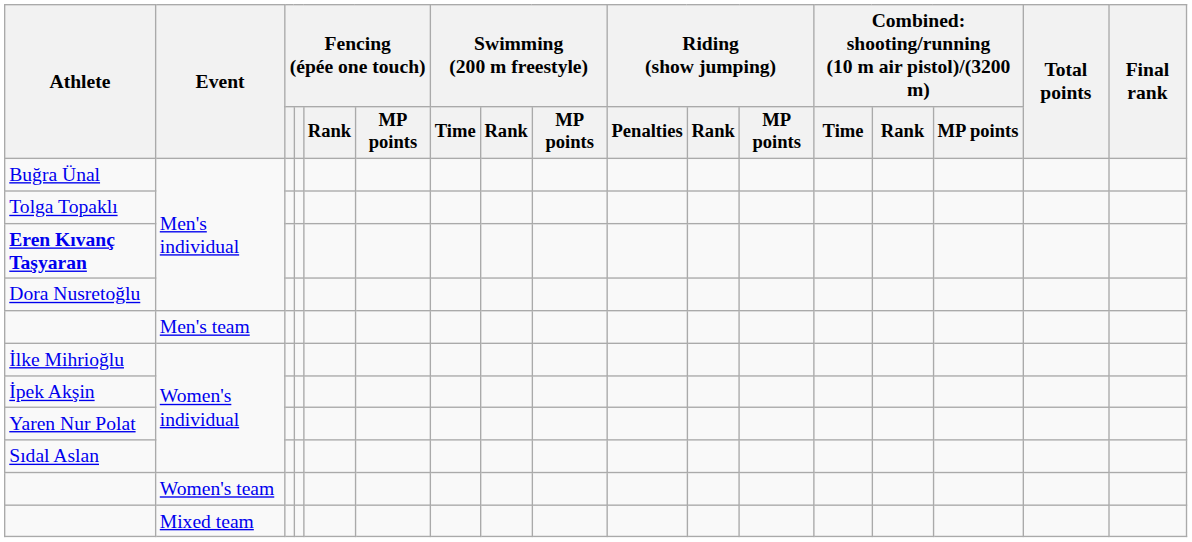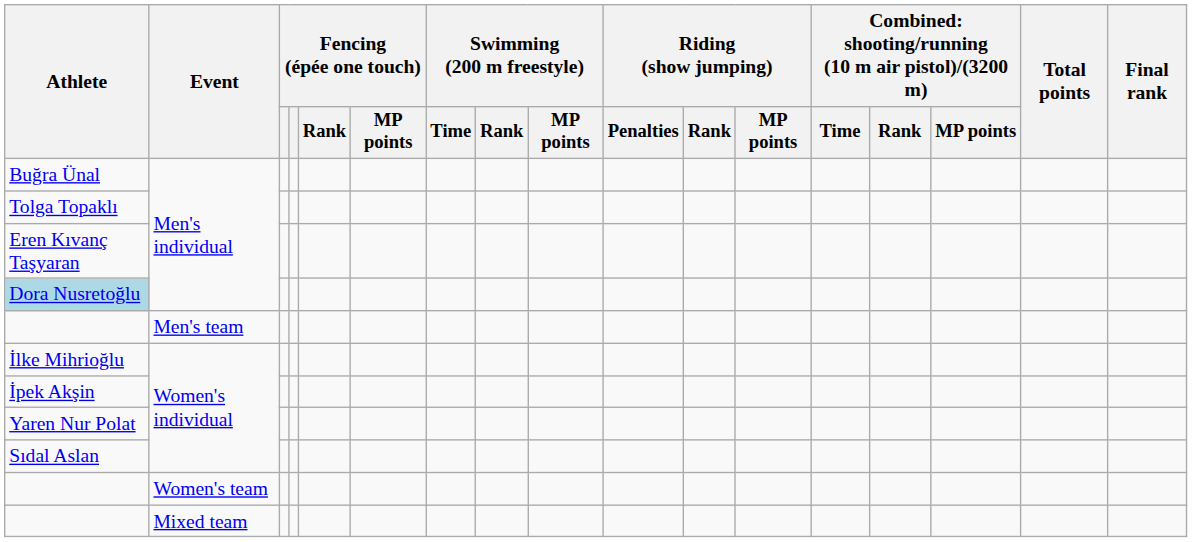(62, 251) bold -> (58, 251) normal
(75, 295) no background -> (75, 295) lightblue background
